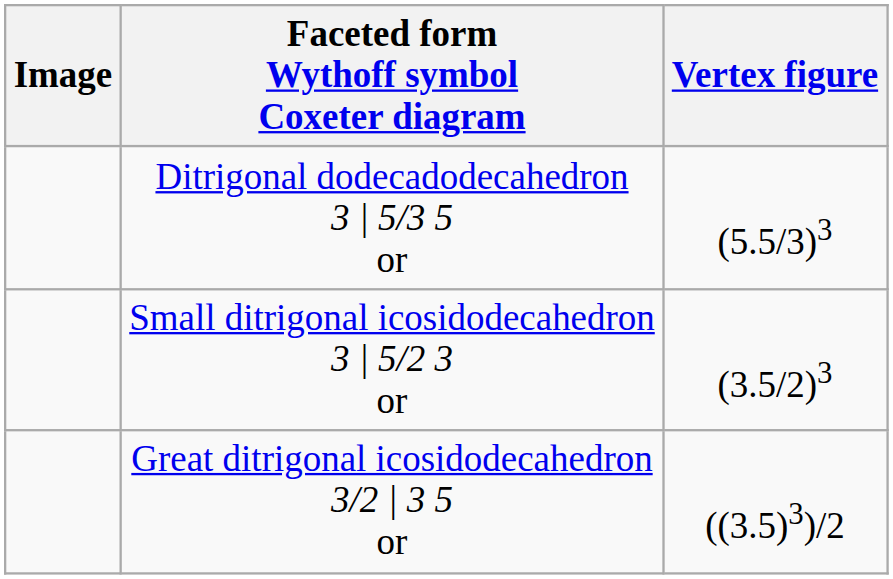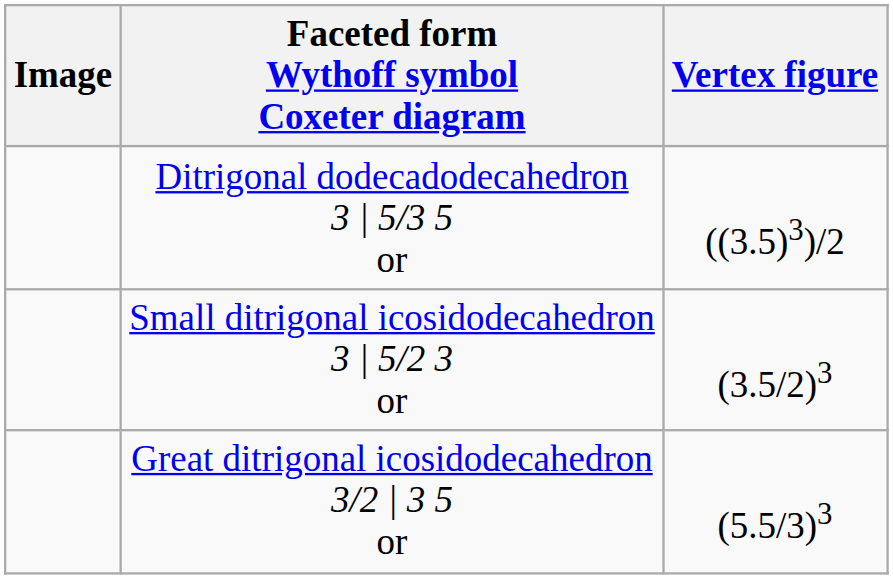(775, 237) (5.5/3)3 -> (775, 237) ((3.5)3)/2
(775, 521) ((3.5)3)/2 -> (775, 521) (5.5/3)3
